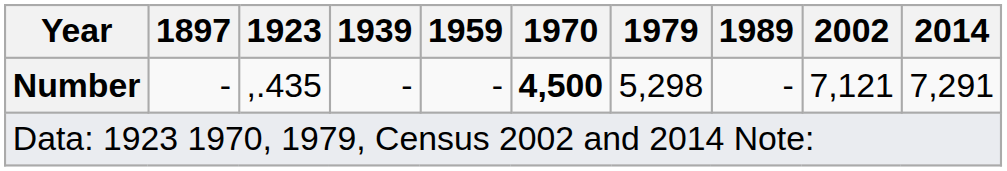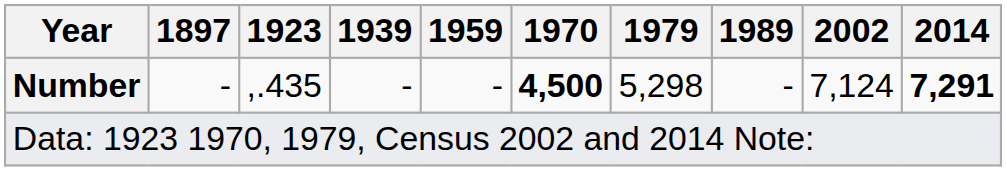(852, 84) 7,121 -> (852, 84) 7,124
(952, 84) normal -> (952, 84) bold
